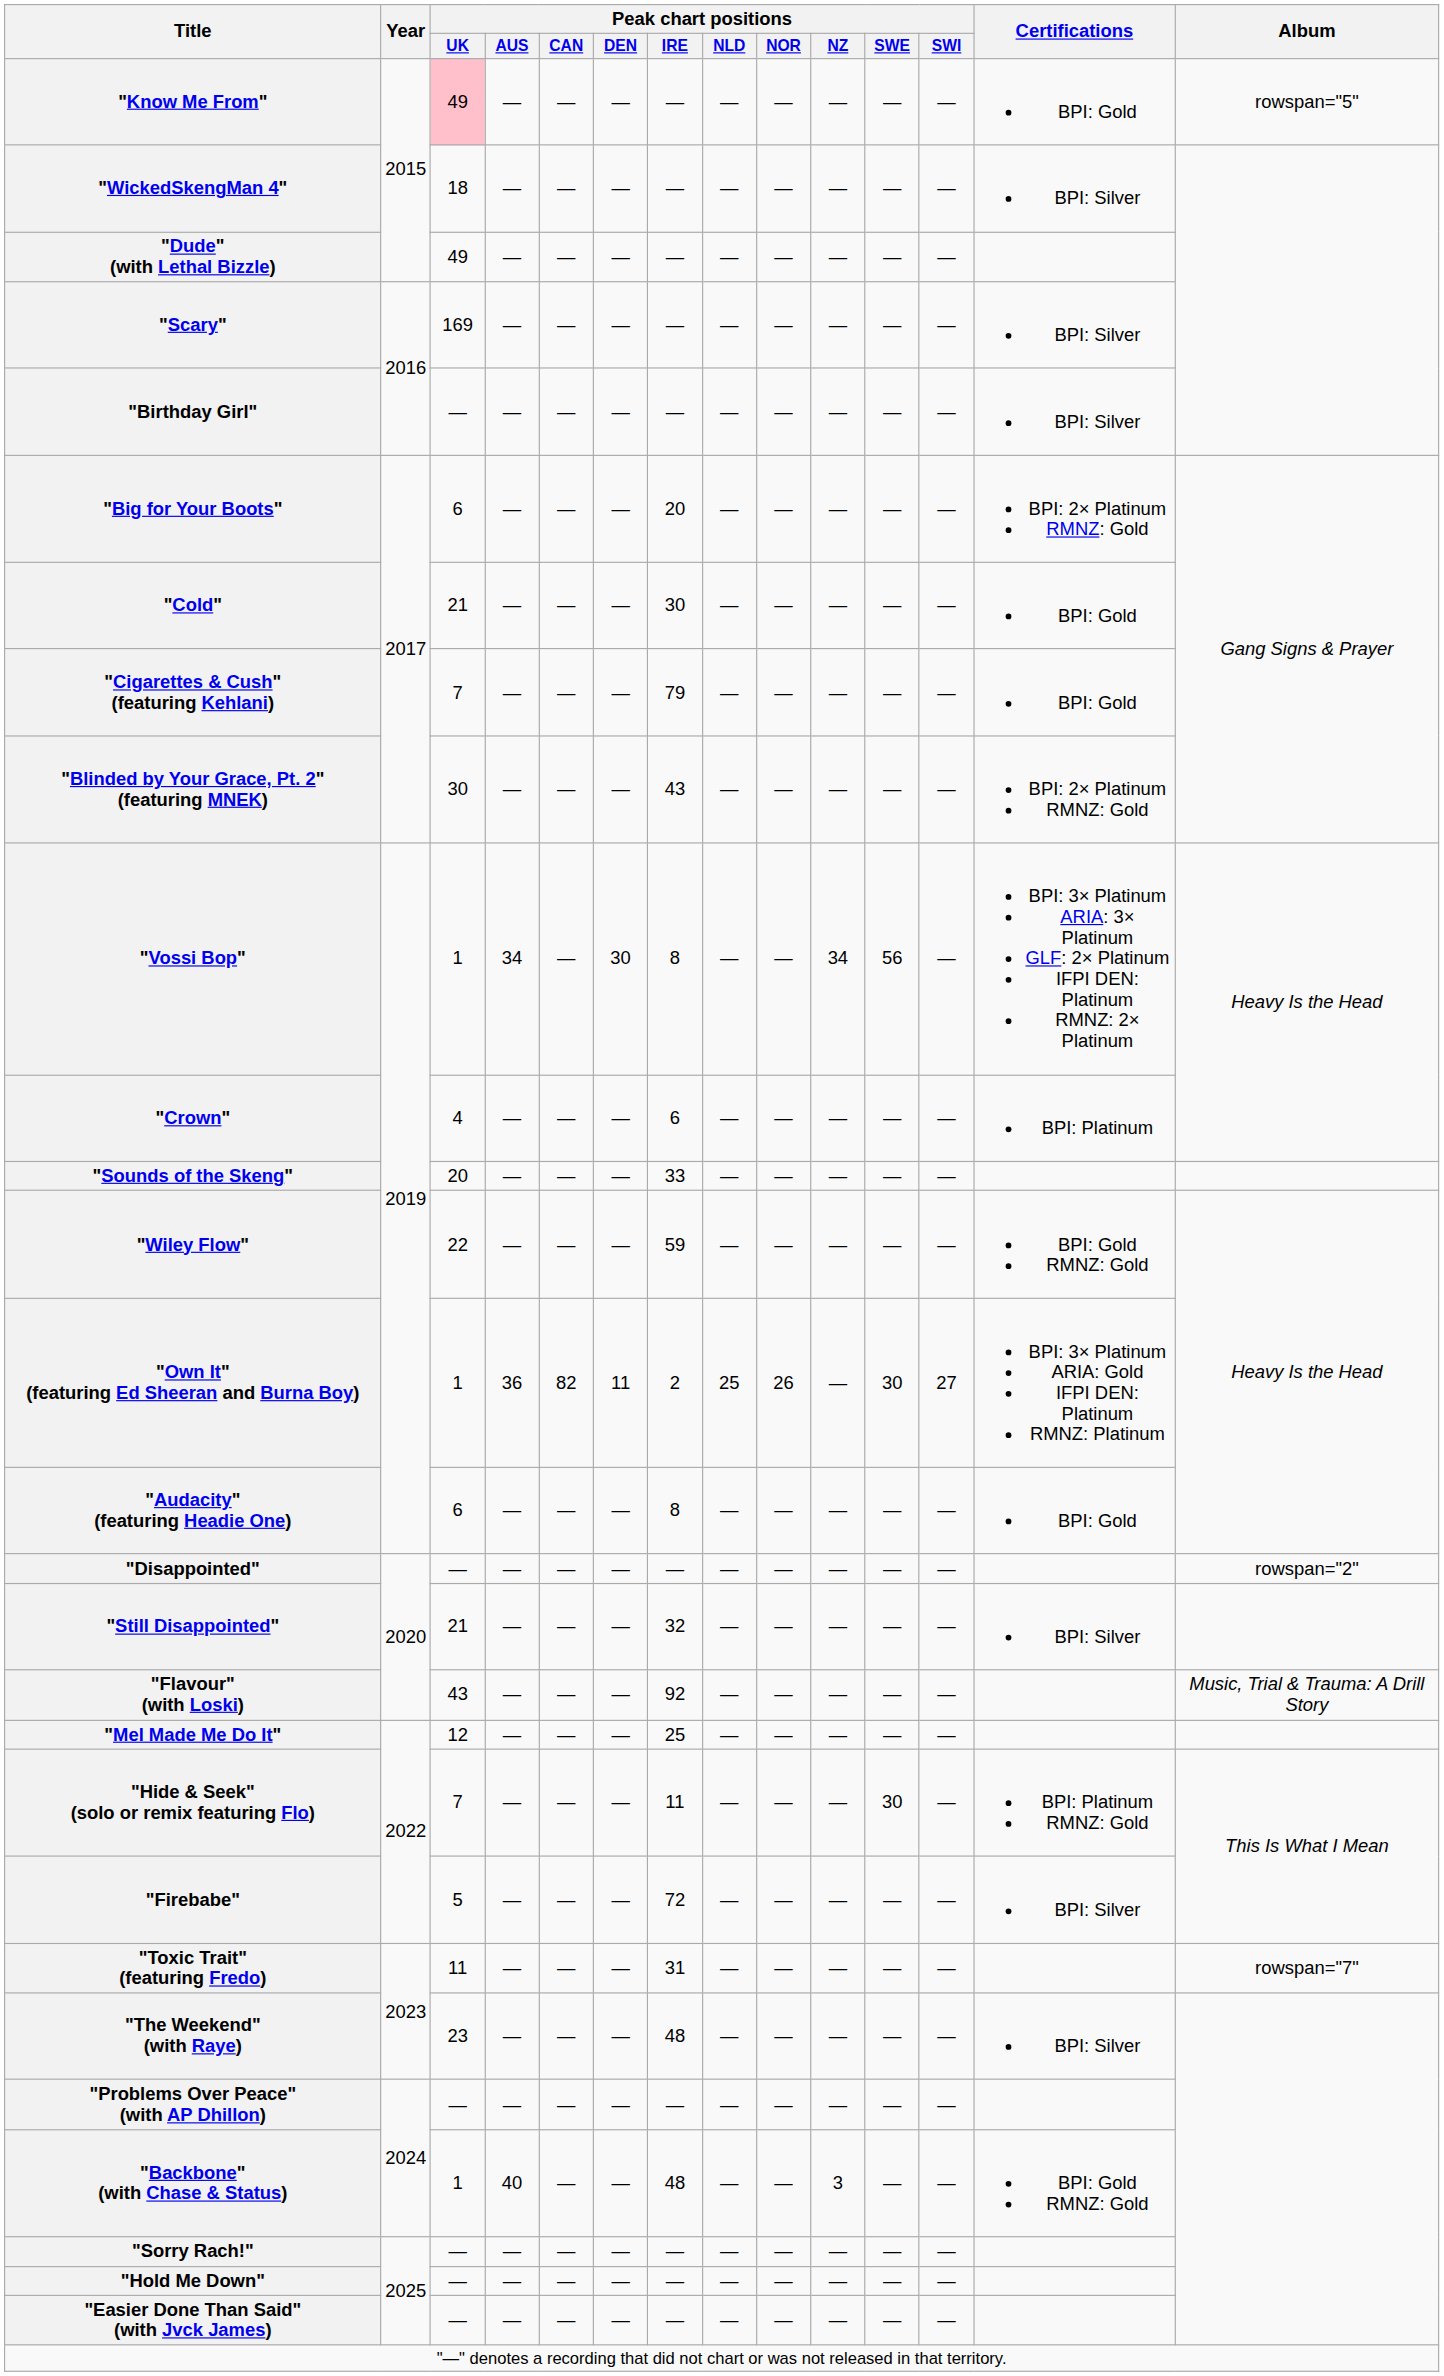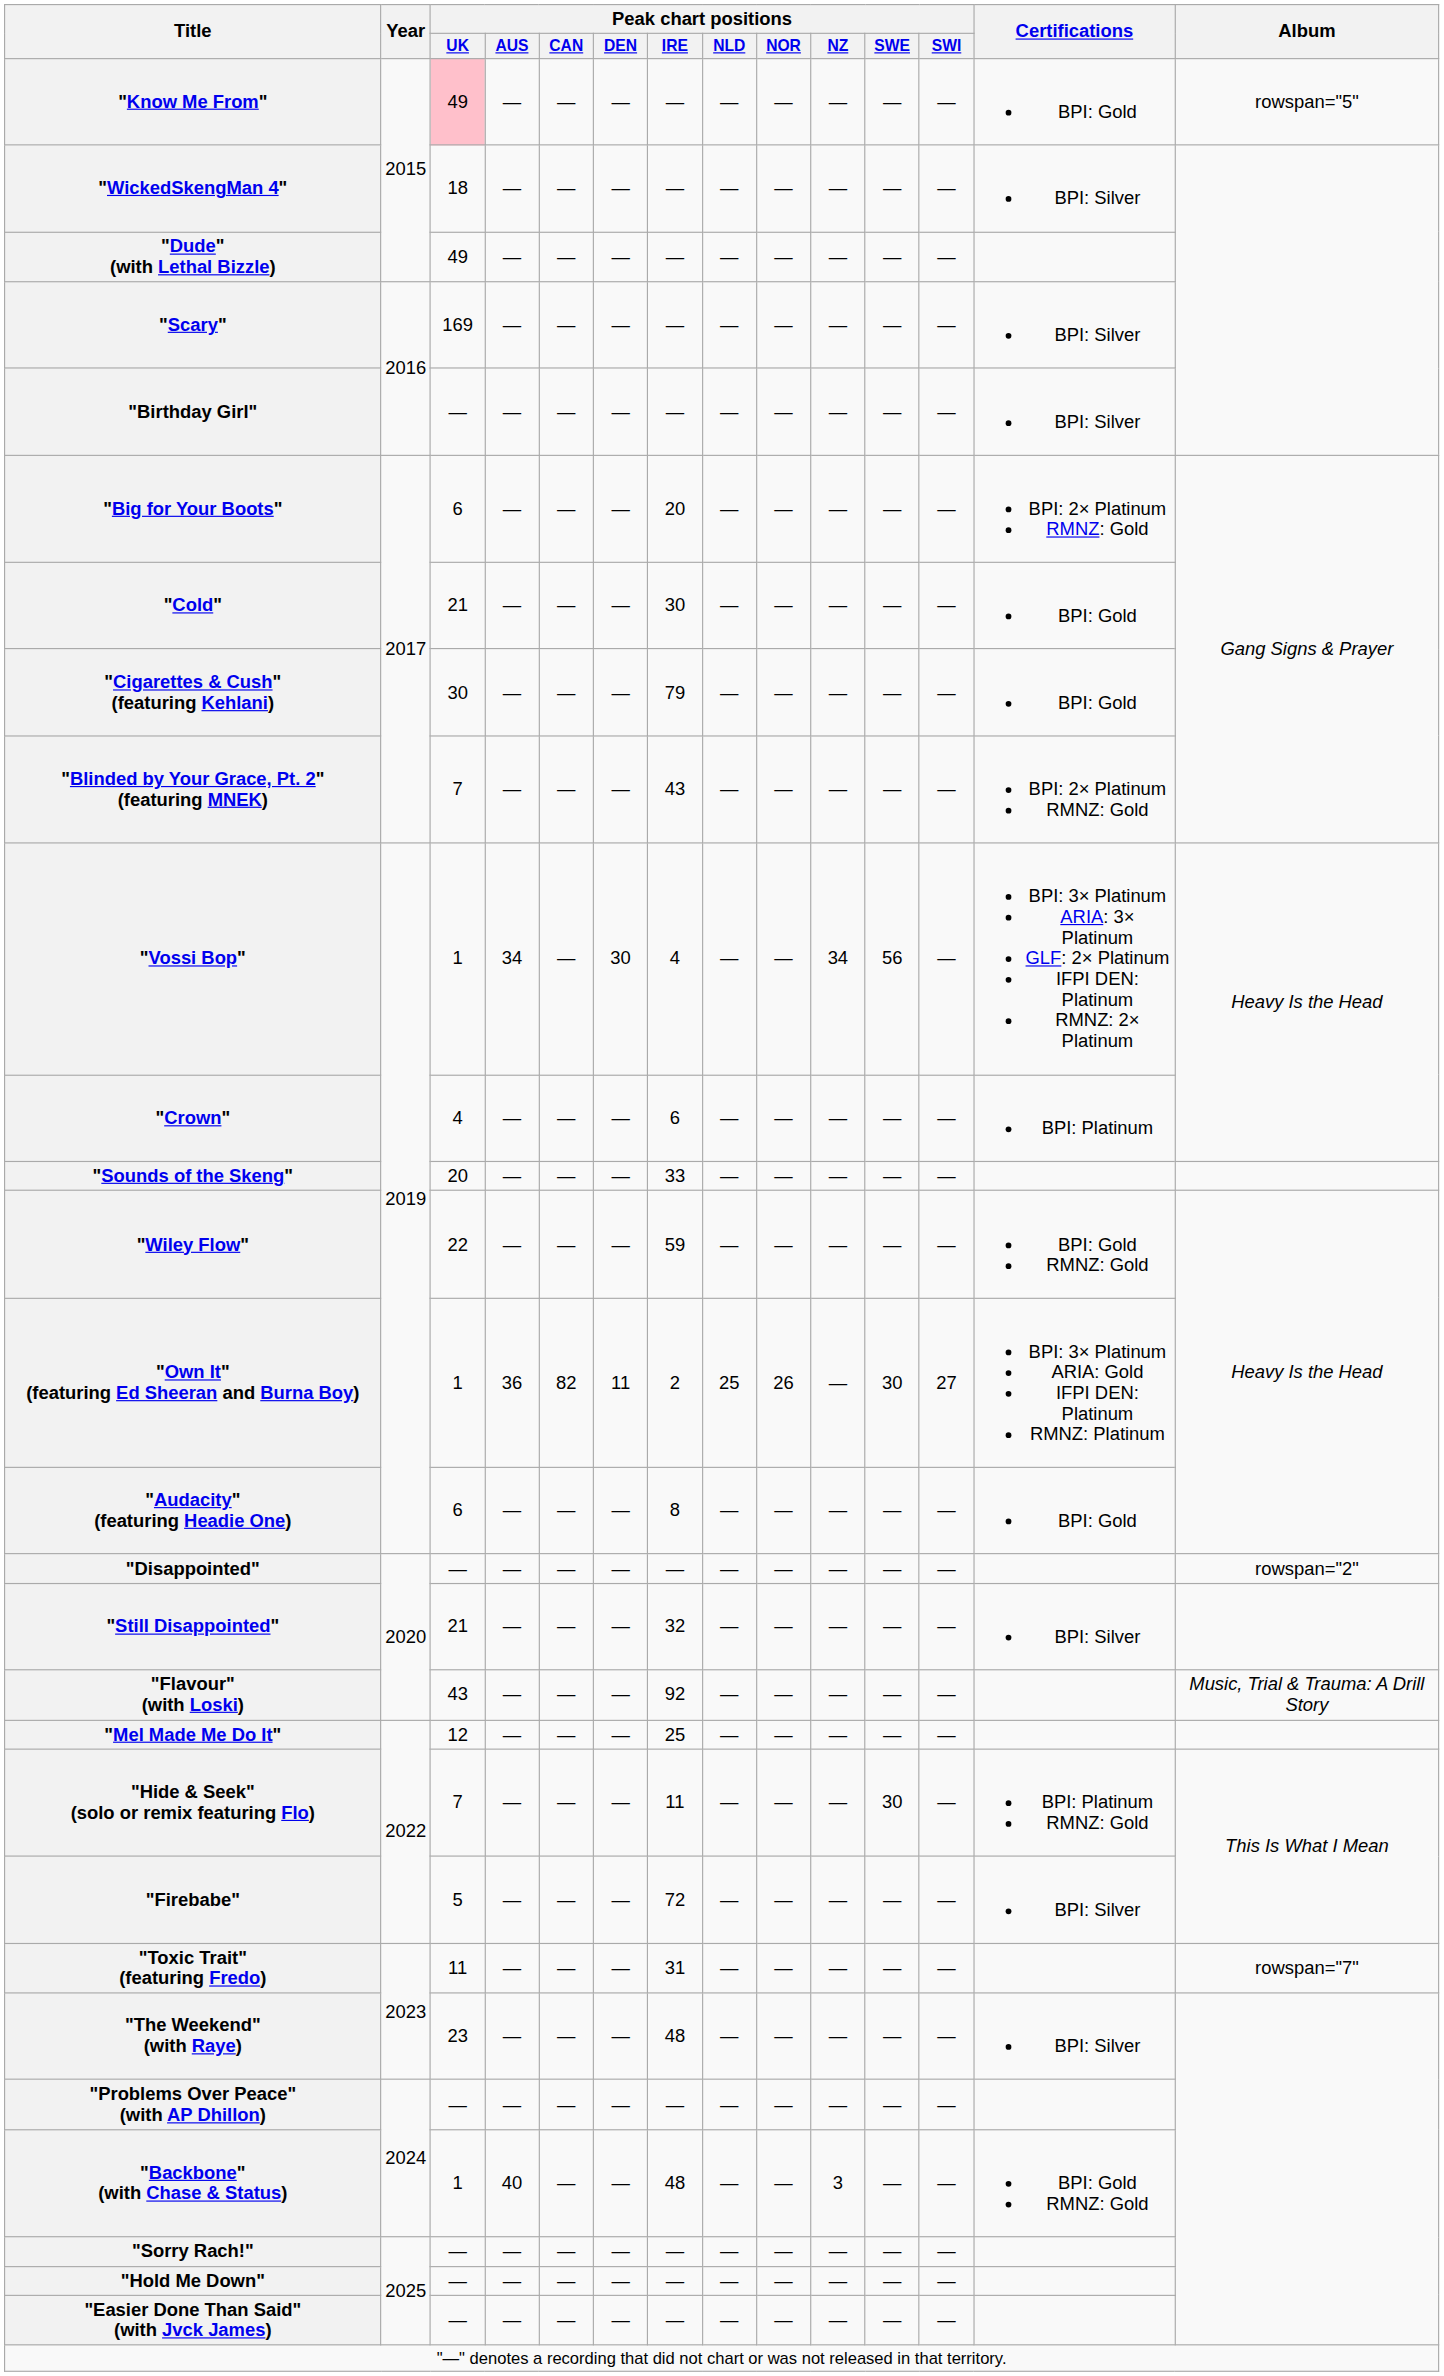(458, 692) 7 -> (458, 692) 30
(458, 789) 30 -> (458, 789) 7
(675, 958) 8 -> (675, 958) 4
